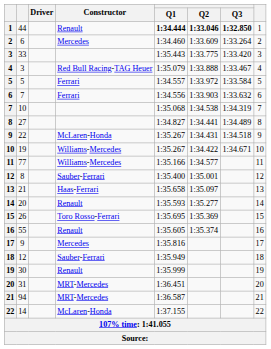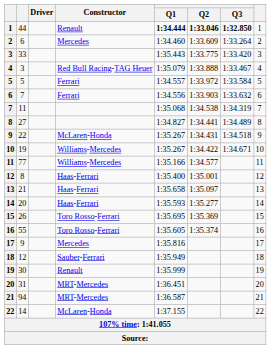(22, 108) 10 -> (22, 108) 11
(81, 176) Sauber-Ferrari -> (78, 176) Haas-Ferrari
(70, 203) Renault -> (78, 203) Haas-Ferrari
(70, 230) Renault -> (88, 230) Toro Rosso-Ferrari
